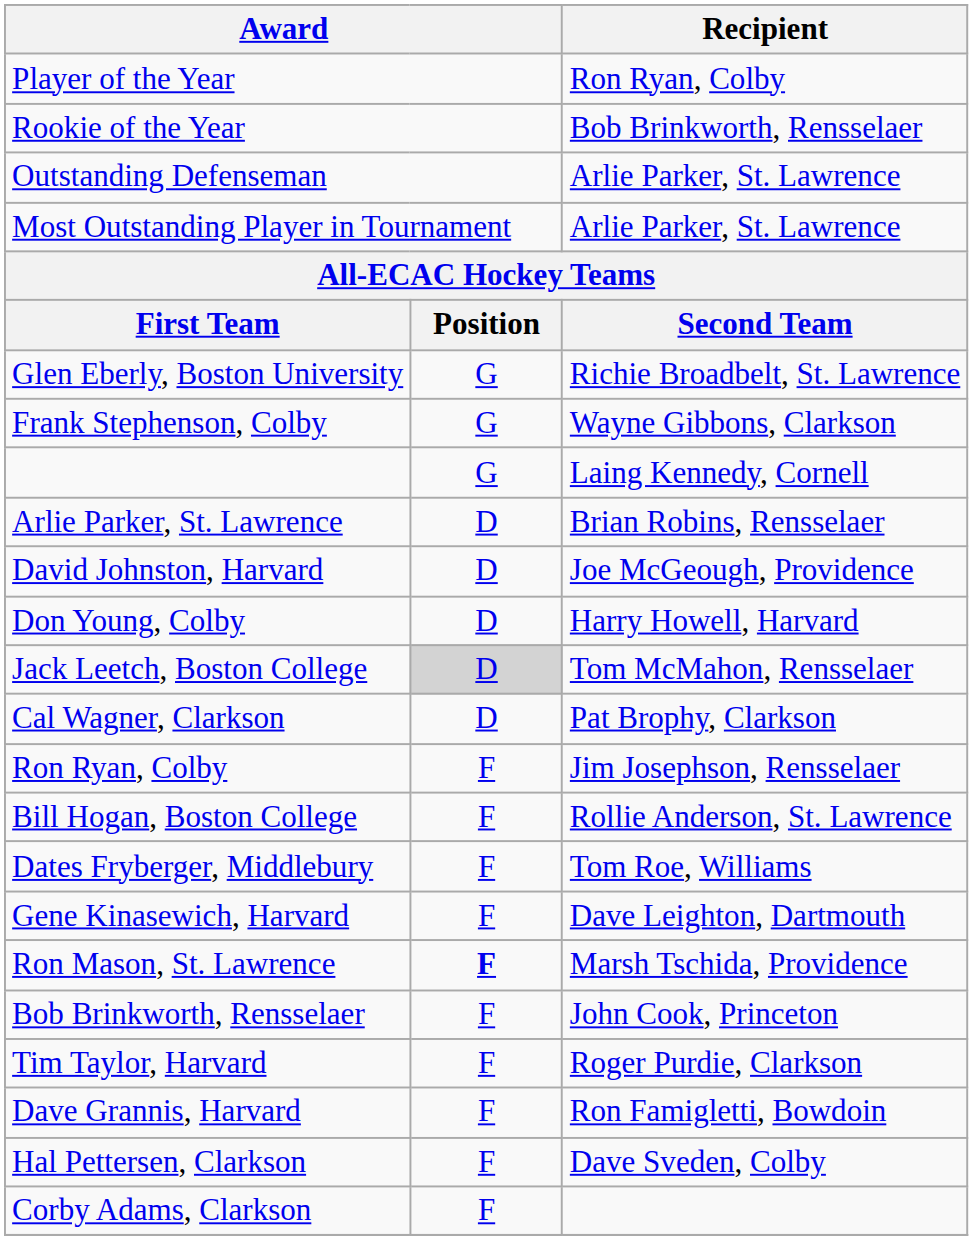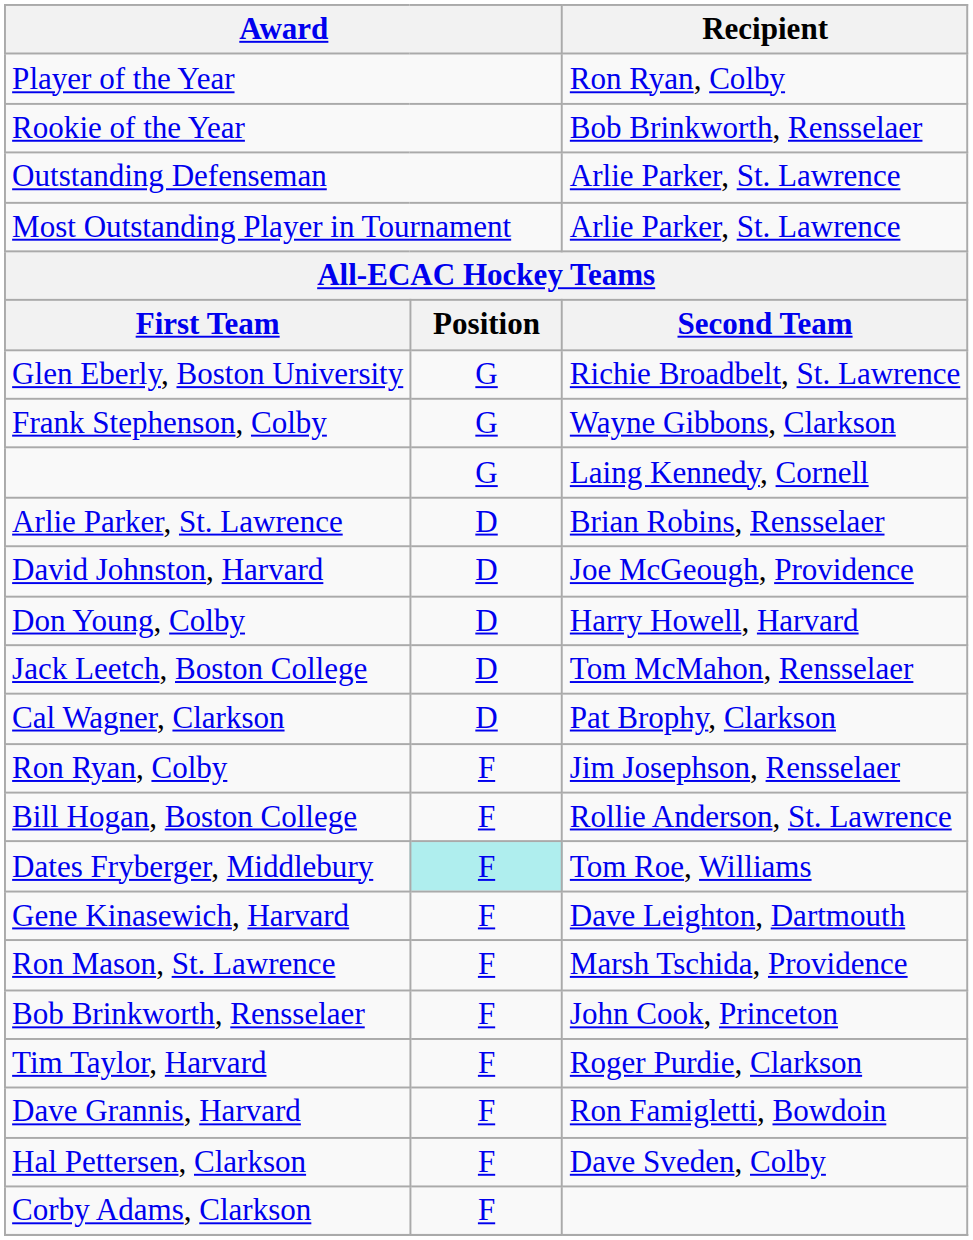(487, 669) lightgrey background -> (487, 669) no background
(487, 865) no background -> (487, 865) paleturquoise background
(487, 964) bold -> (487, 964) normal
